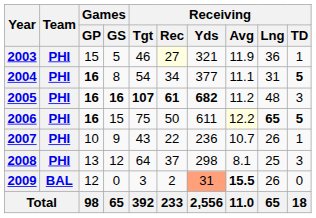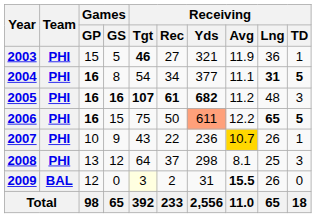(143, 56) normal -> (143, 56) bold
(172, 56) lightyellow background -> (172, 56) no background
(273, 77) normal -> (273, 77) bold
(207, 118) no background -> (207, 118) lightsalmon background
(242, 118) lightyellow background -> (242, 118) no background
(242, 139) no background -> (242, 139) gold background
(143, 181) no background -> (143, 181) lightyellow background
(207, 181) lightsalmon background -> (207, 181) no background
